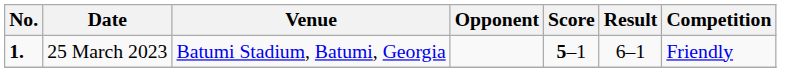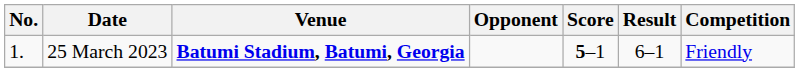(17, 51) bold -> (17, 51) normal
(311, 51) normal -> (321, 51) bold
